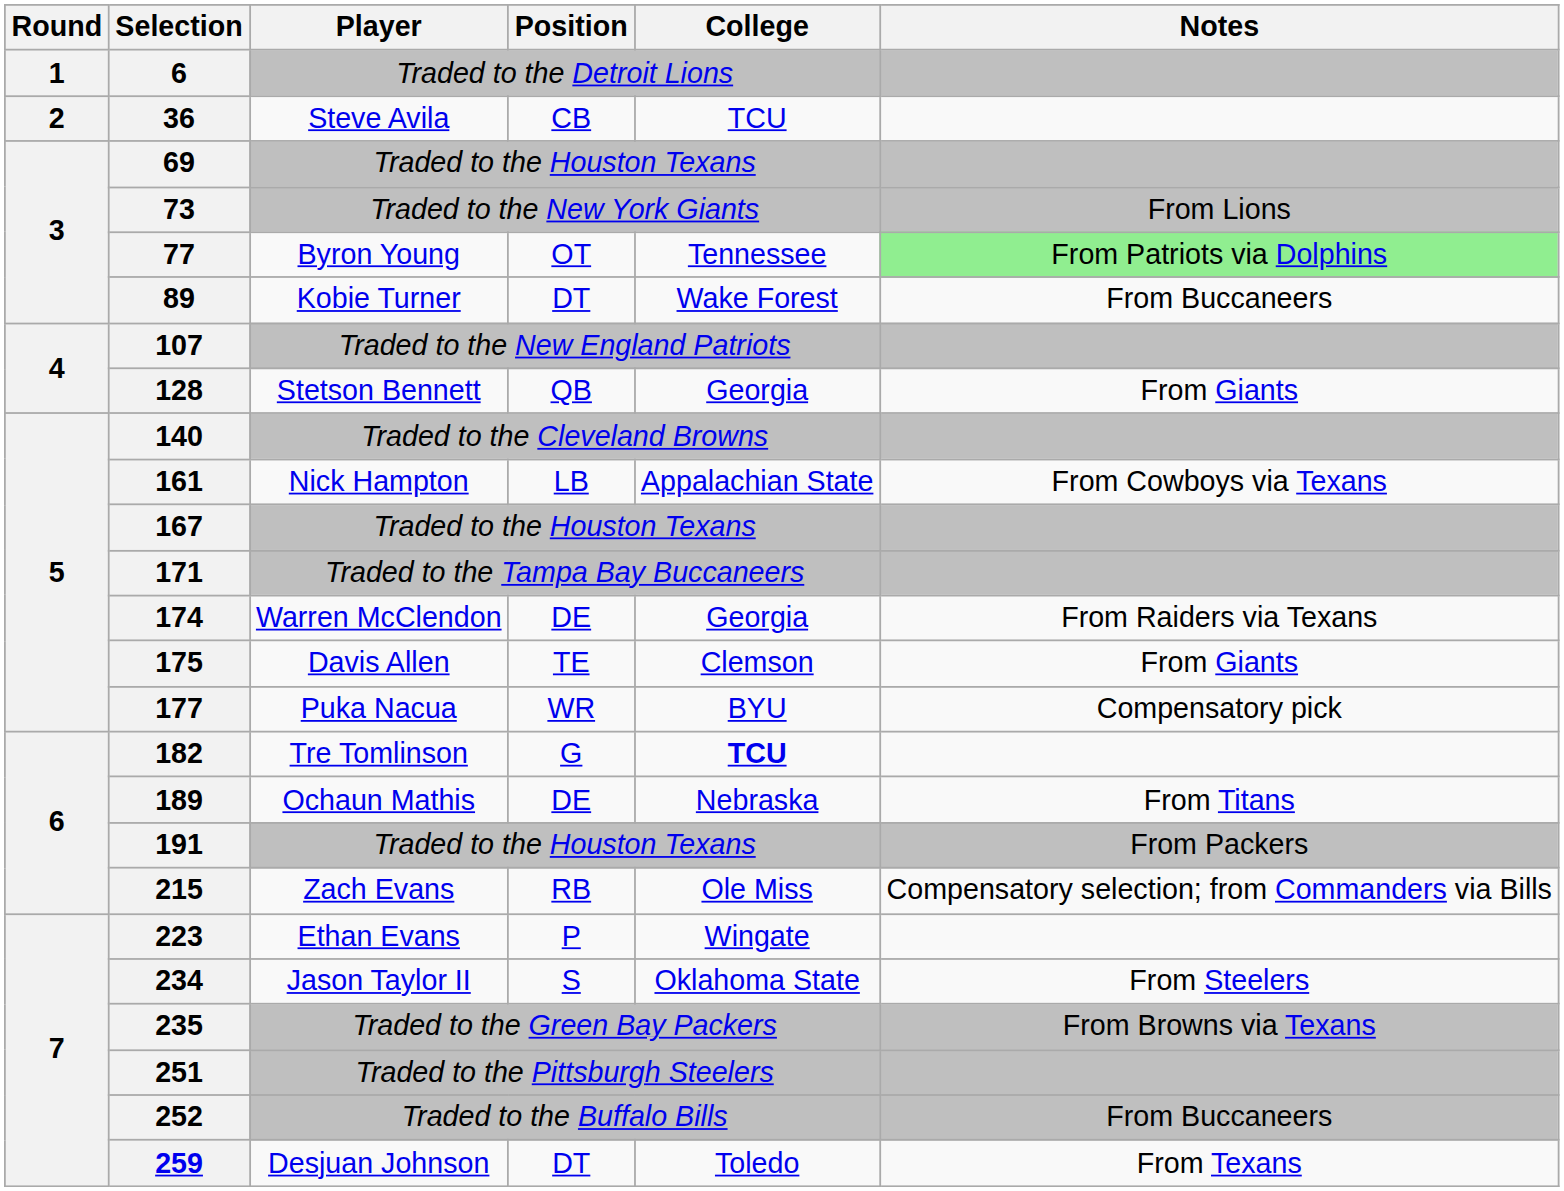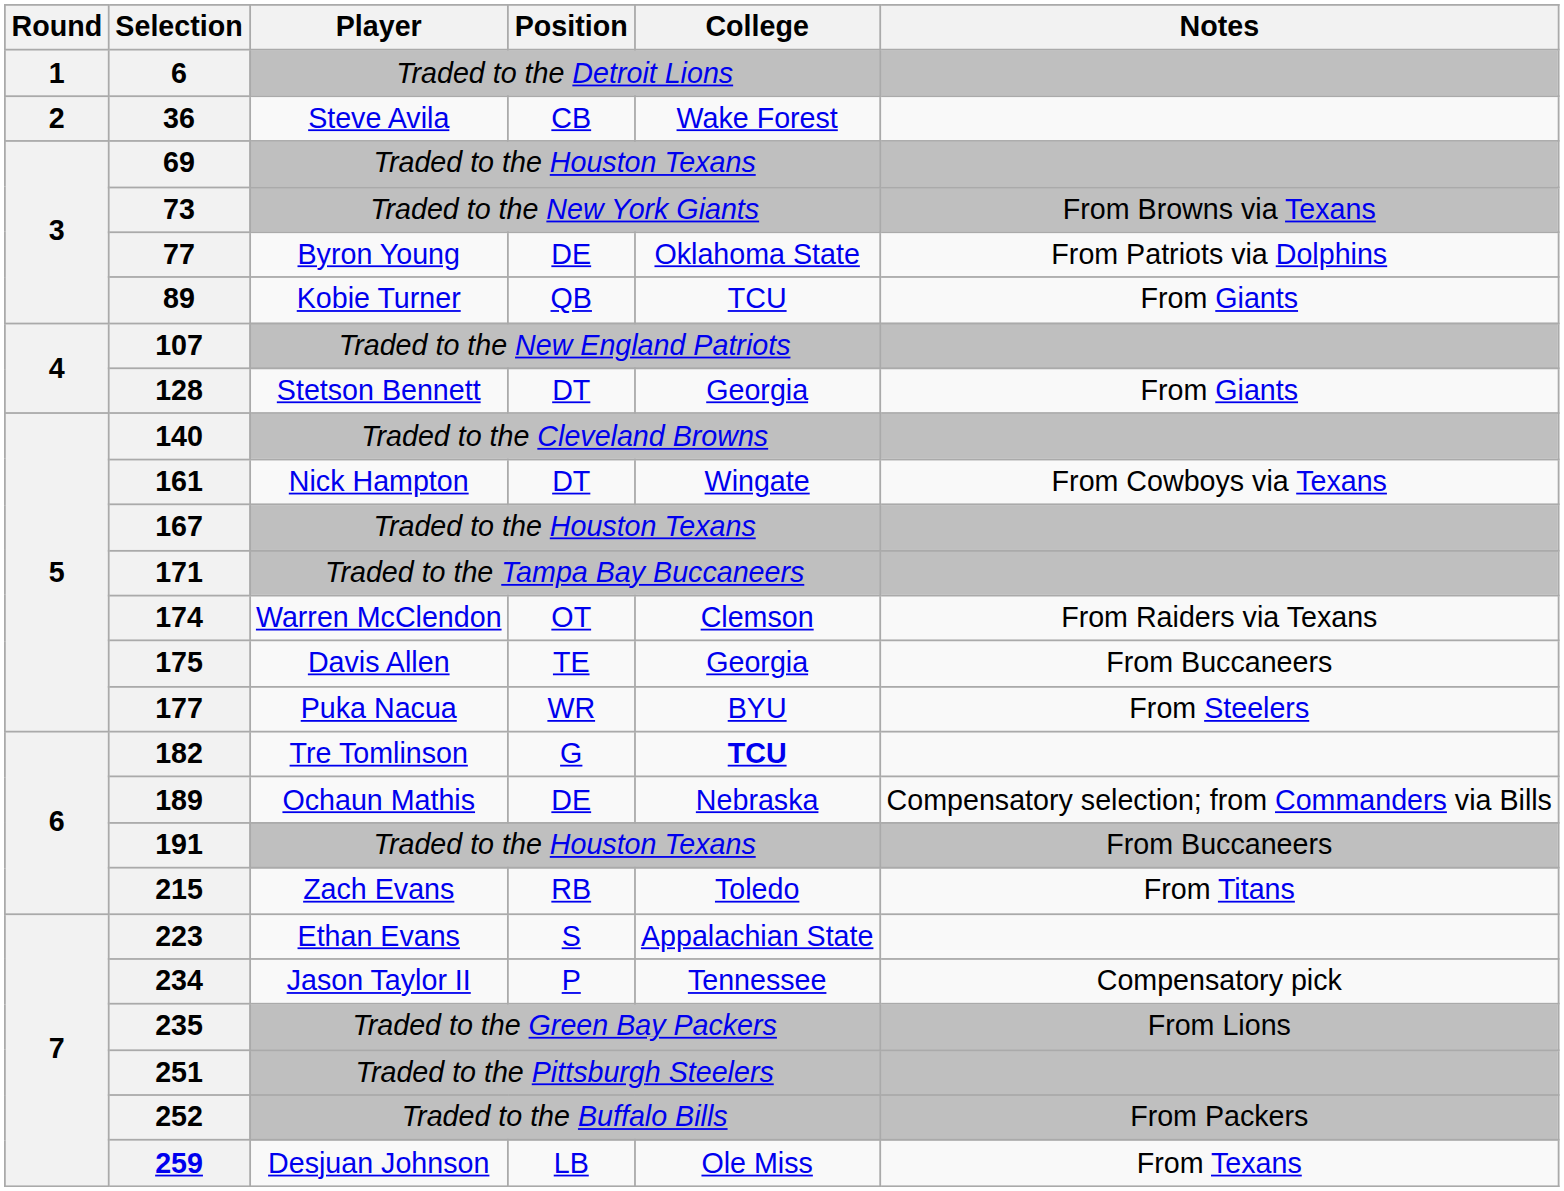(757, 118) TCU -> (757, 118) Wake Forest
(1219, 208) From Lions -> (1219, 208) From Browns via Texans
(571, 254) OT -> (571, 254) DE
(757, 254) Tennessee -> (757, 254) Oklahoma State
(1219, 254) lightgreen background -> (1219, 254) no background
(571, 299) DT -> (571, 299) QB
(757, 299) Wake Forest -> (757, 299) TCU
(1219, 299) From Buccaneers -> (1219, 299) From Giants
(571, 390) QB -> (571, 390) DT
(571, 481) LB -> (571, 481) DT
(757, 481) Appalachian State -> (757, 481) Wingate
(571, 617) DE -> (571, 617) OT
(757, 617) Georgia -> (757, 617) Clemson
(757, 663) Clemson -> (757, 663) Georgia
(1219, 663) From Giants -> (1219, 663) From Buccaneers
(1219, 708) Compensatory pick -> (1219, 708) From Steelers
(1219, 799) From Titans -> (1219, 799) Compensatory selection; from Commanders via Bills
(1219, 844) From Packers -> (1219, 844) From Buccaneers
(757, 890) Ole Miss -> (757, 890) Toledo
(1219, 890) Compensatory selection; from Commanders via Bills -> (1219, 890) From Titans
(571, 935) P -> (571, 935) S
(757, 935) Wingate -> (757, 935) Appalachian State
(571, 981) S -> (571, 981) P
(757, 981) Oklahoma State -> (757, 981) Tennessee
(1219, 981) From Steelers -> (1219, 981) Compensatory pick
(1219, 1026) From Browns via Texans -> (1219, 1026) From Lions
(1219, 1117) From Buccaneers -> (1219, 1117) From Packers
(571, 1162) DT -> (571, 1162) LB
(757, 1162) Toledo -> (757, 1162) Ole Miss
